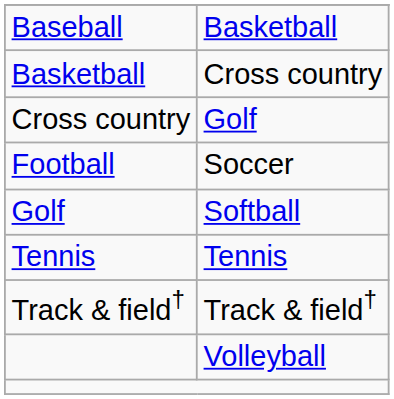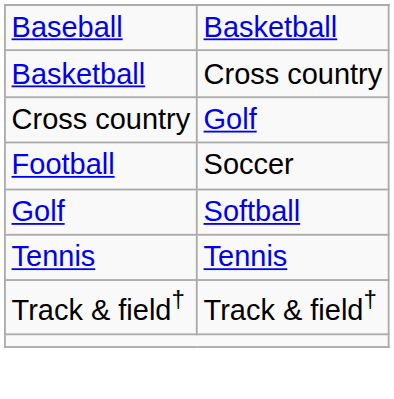- row: (265, 356)
